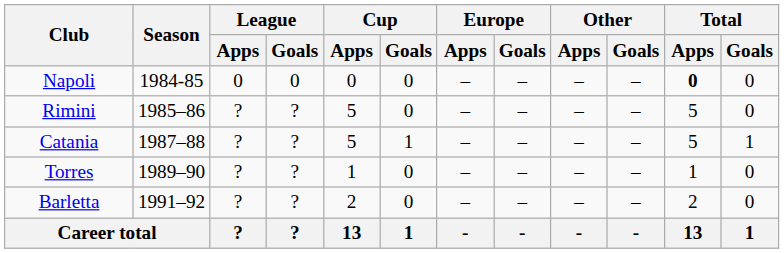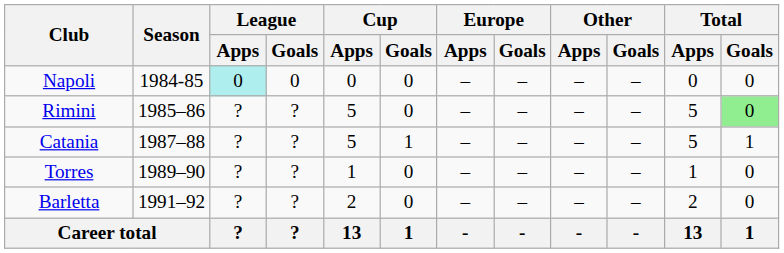(238, 80) no background -> (238, 80) paleturquoise background
(693, 80) bold -> (693, 80) normal
(750, 111) no background -> (750, 111) lightgreen background
